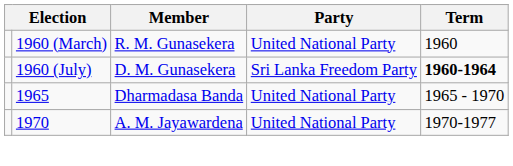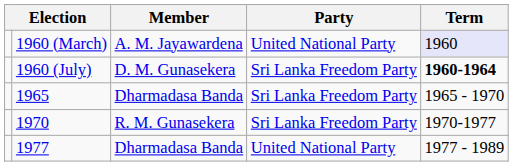(175, 43) R. M. Gunasekera -> (179, 43) A. M. Jayawardena
(441, 43) no background -> (441, 43) lavender background
(323, 95) United National Party -> (334, 95) Sri Lanka Freedom Party
(179, 122) A. M. Jayawardena -> (175, 122) R. M. Gunasekera
(323, 122) United National Party -> (334, 122) Sri Lanka Freedom Party
+ row: (32, 148)
